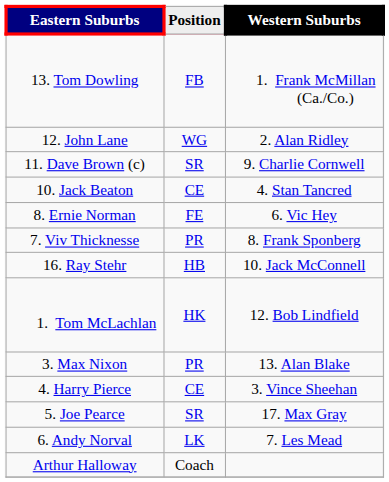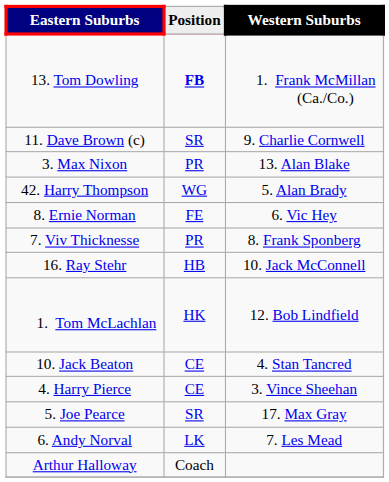(194, 80) normal -> (194, 80) bold
- row: (85, 139)
rows swapped: (85, 189) <-> (85, 364)
+ row: (85, 189)
